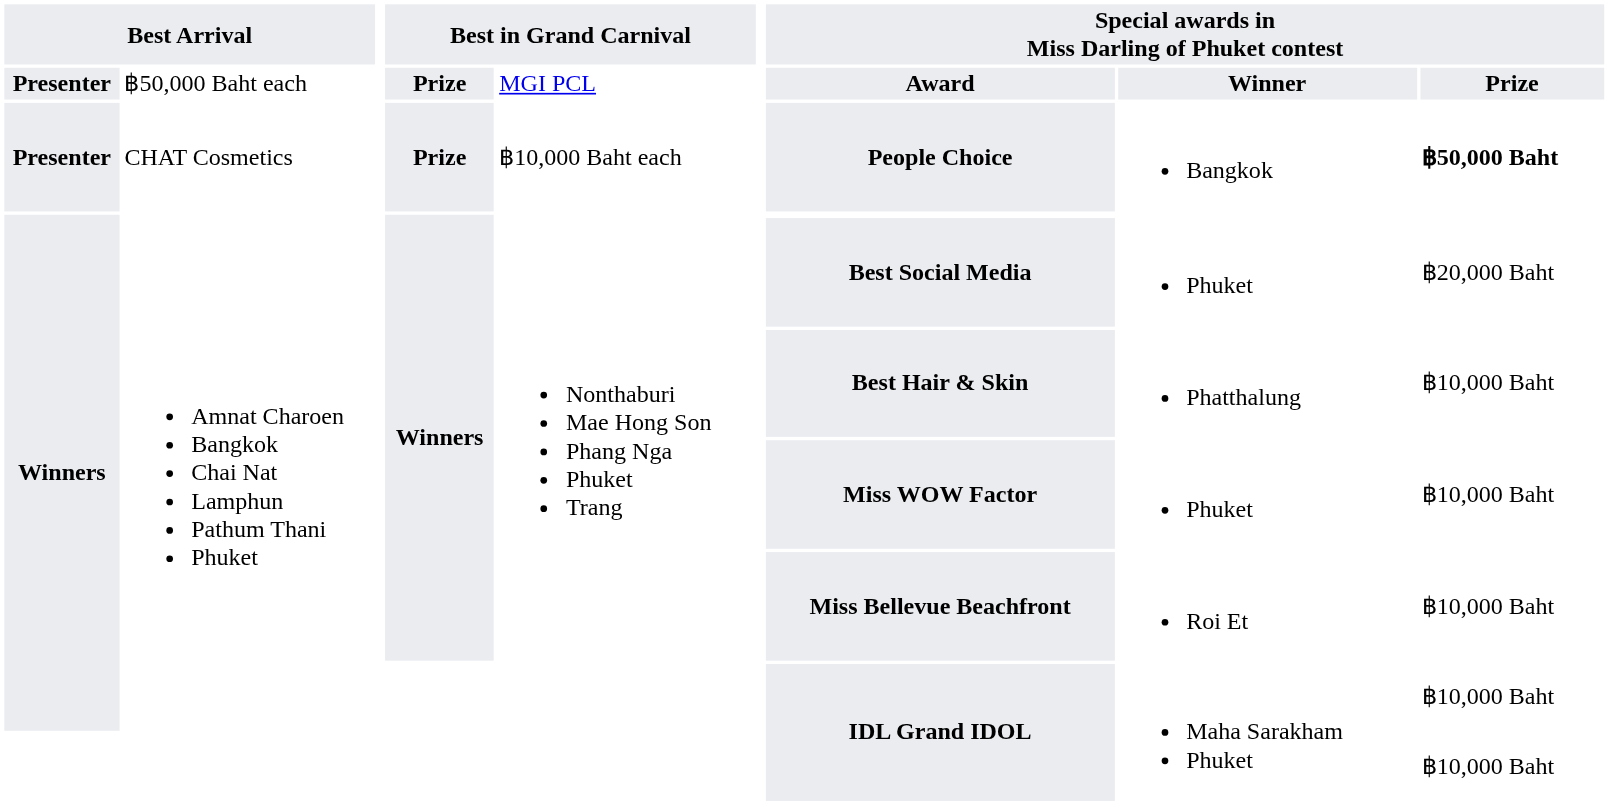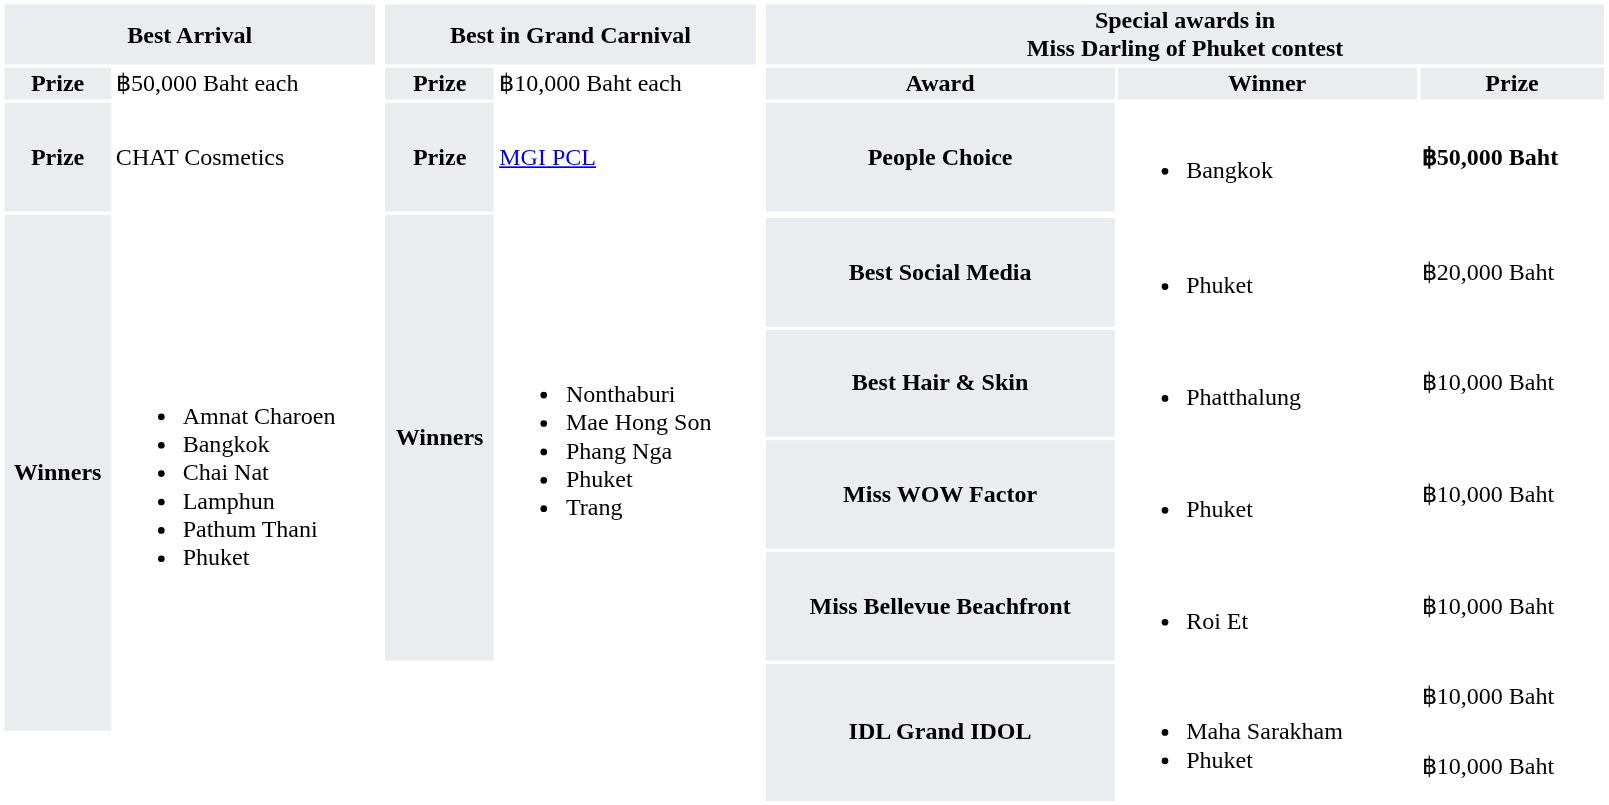(62, 83) Presenter -> (58, 83) Prize
(548, 83) MGI PCL -> (590, 83) ฿10,000 Baht each
(62, 156) Presenter -> (58, 156) Prize
(590, 156) ฿10,000 Baht each -> (548, 156) MGI PCL
